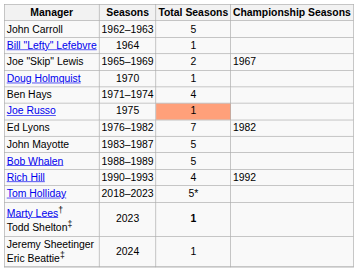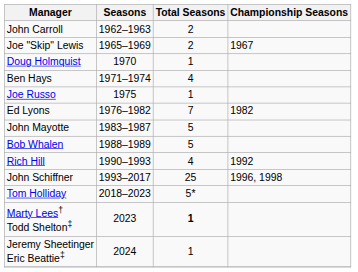(193, 29) 5 -> (191, 29) 2
- row: (52, 45)
(193, 111) lightsalmon background -> (191, 95) no background
+ row: (40, 177)
